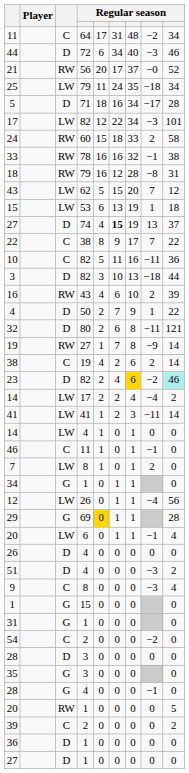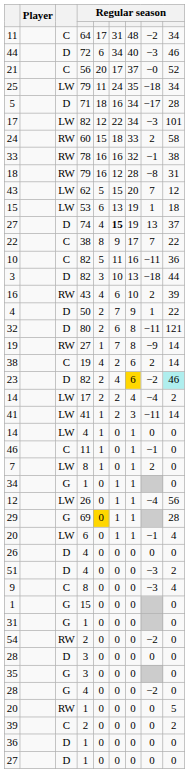(66, 69) RW -> (66, 69) C
(66, 639) C -> (66, 639) RW
(152, 691) −1 -> (152, 691) −2
